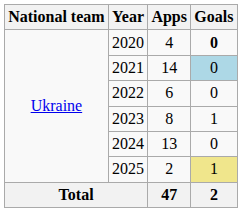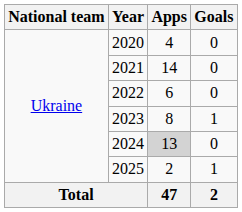(214, 42) bold -> (214, 42) normal
(214, 67) lightblue background -> (214, 67) no background
(169, 144) no background -> (169, 144) lightgrey background
(214, 169) khaki background -> (214, 169) no background
